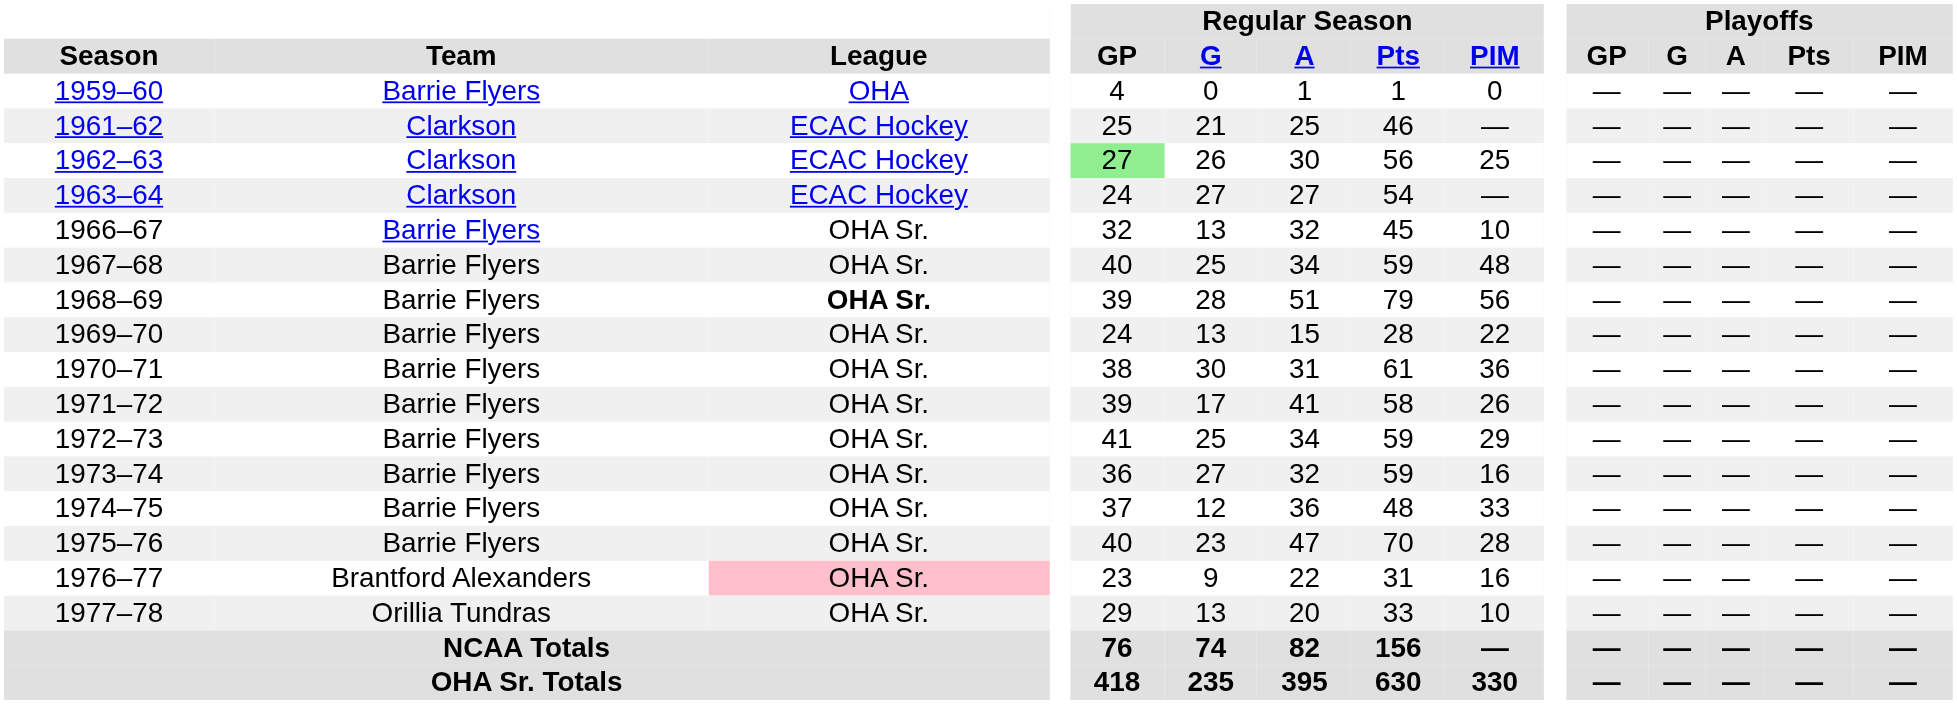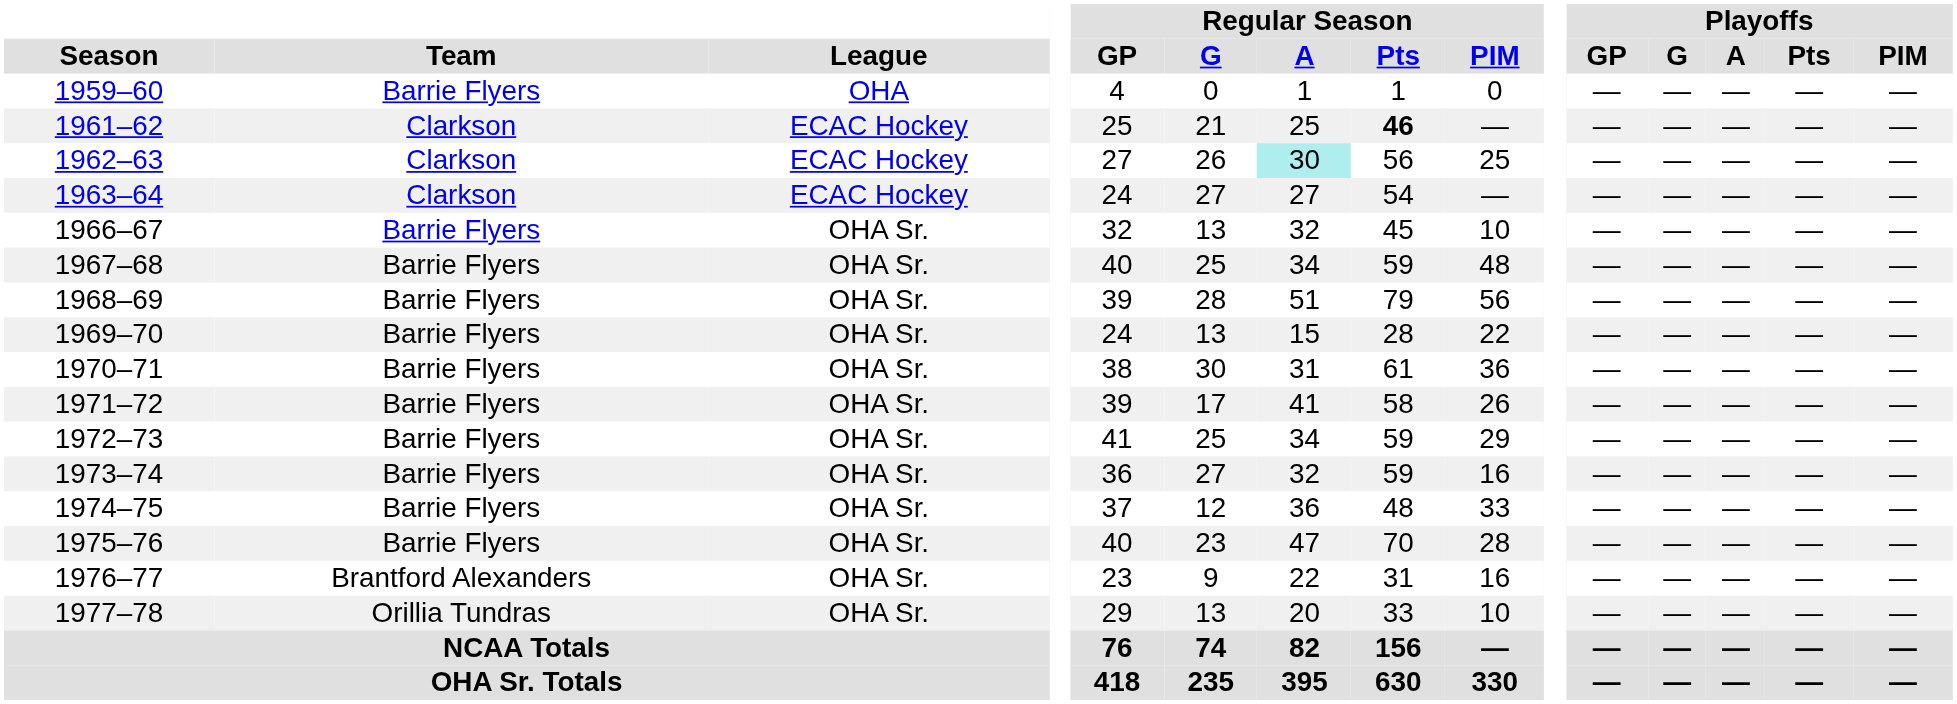(1398, 125) normal -> (1398, 125) bold
(1117, 160) lightgreen background -> (1117, 160) no background
(1305, 160) no background -> (1305, 160) paleturquoise background
(879, 299) bold -> (879, 299) normal
(879, 577) pink background -> (879, 577) no background
